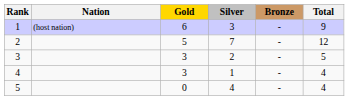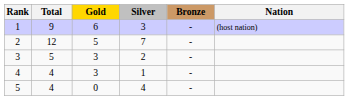columns swapped: (96, 12) <-> (323, 12)
